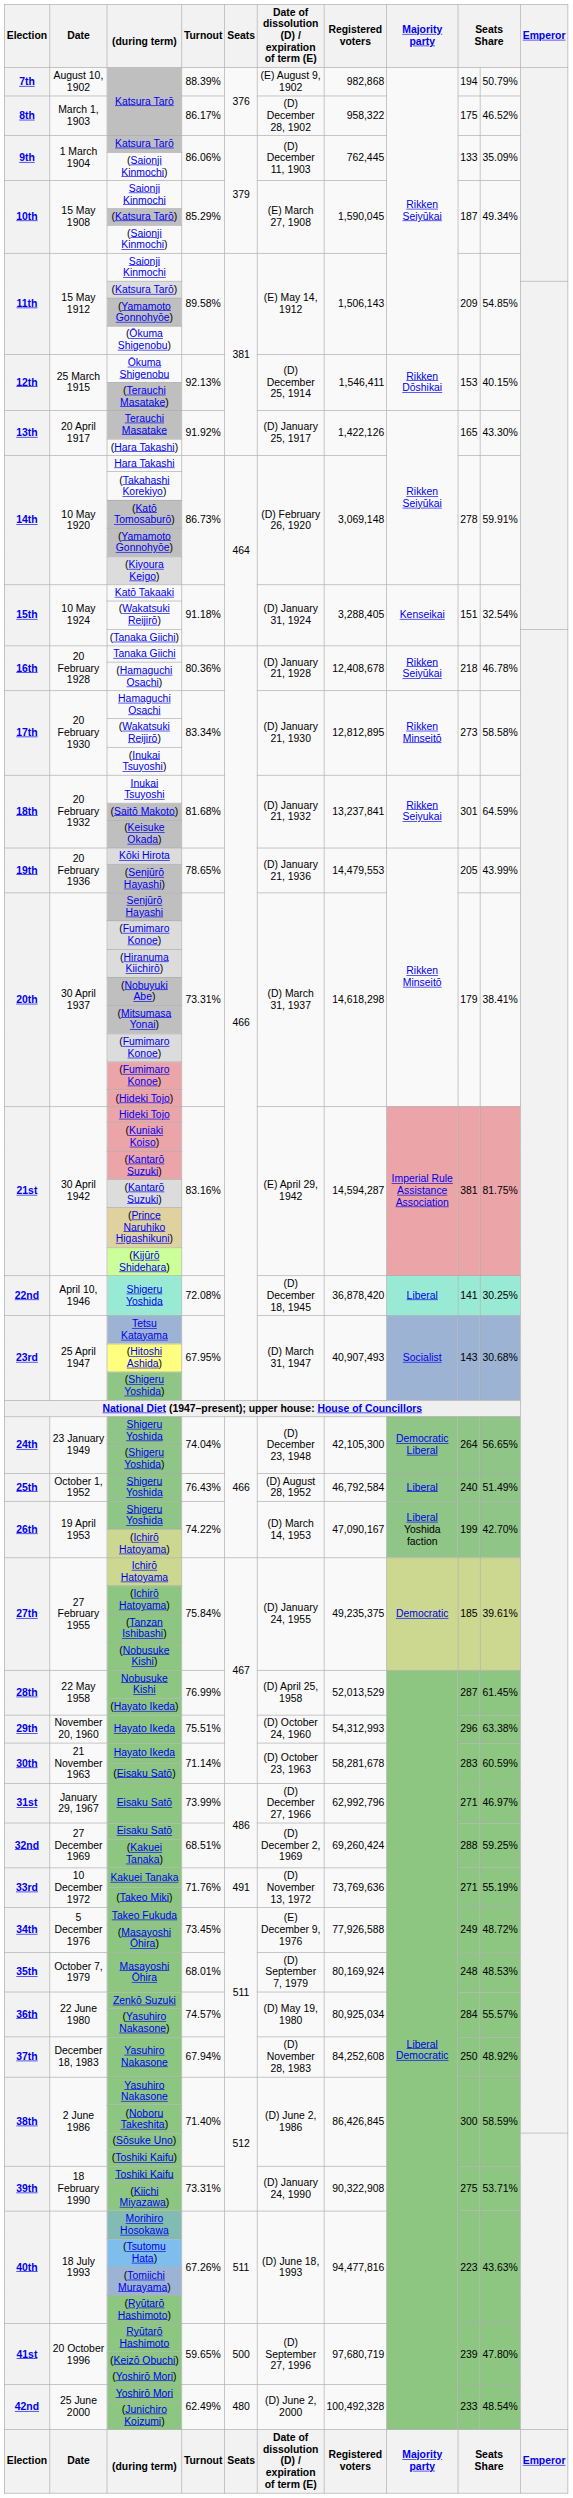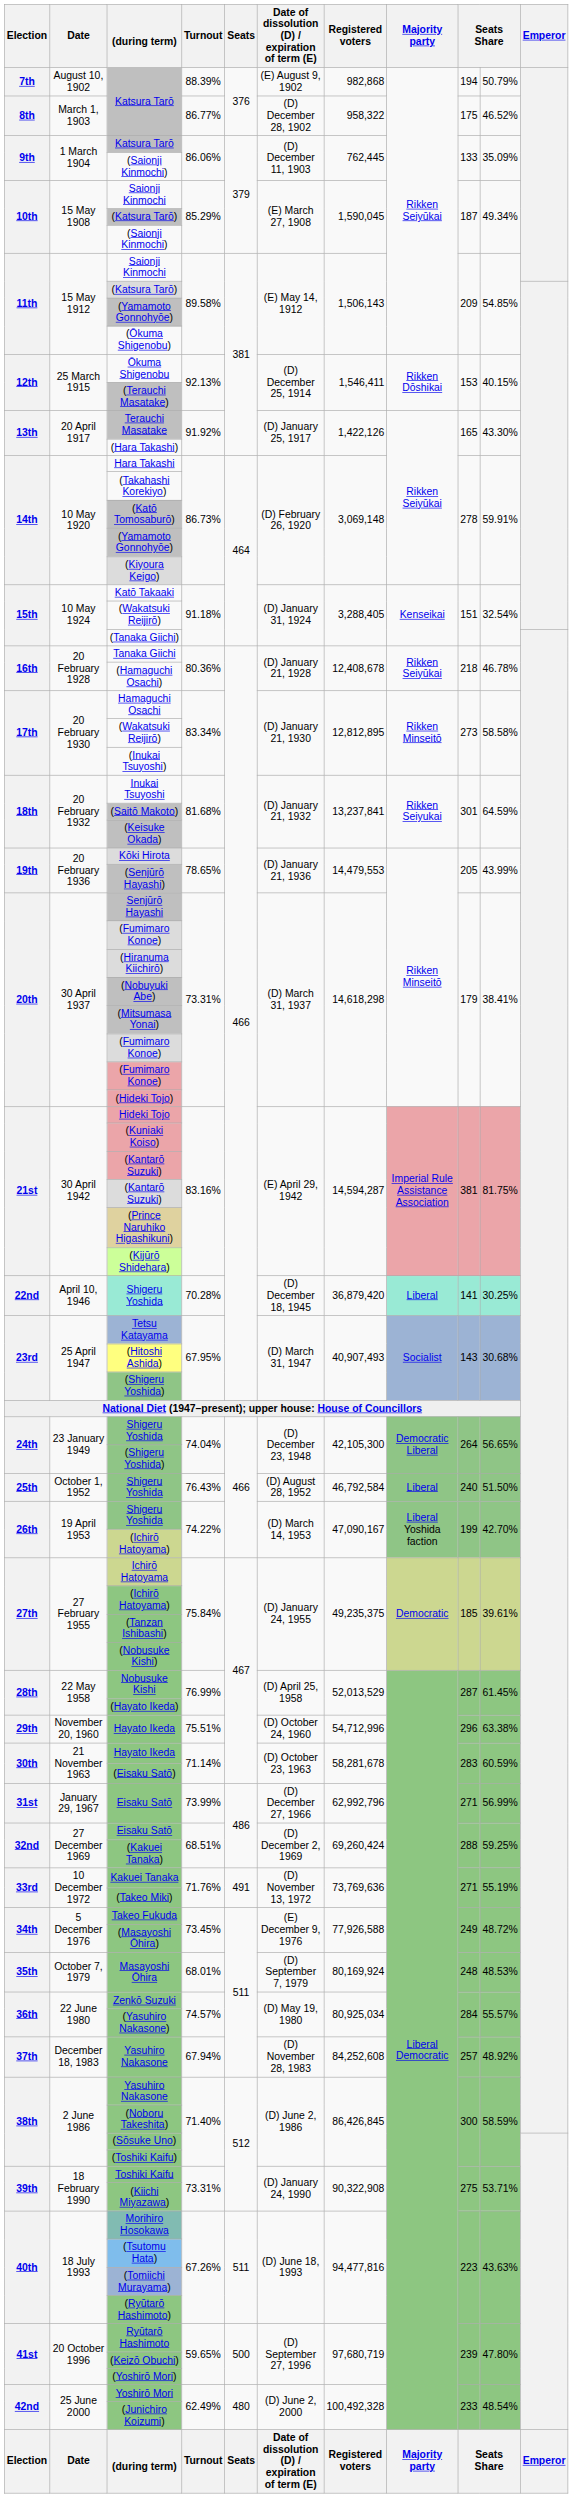(203, 115) 86.17% -> (203, 115) 86.77%
(203, 1295) 72.08% -> (203, 1295) 70.28%
(358, 1295) 36,878,420 -> (358, 1295) 36,879,420
(500, 1487) 51.49% -> (500, 1487) 51.50%
(358, 1729) 54,312,993 -> (358, 1729) 54,712,996
(500, 1803) 46.97% -> (500, 1803) 56.99%
(469, 2057) 250 -> (469, 2057) 257
